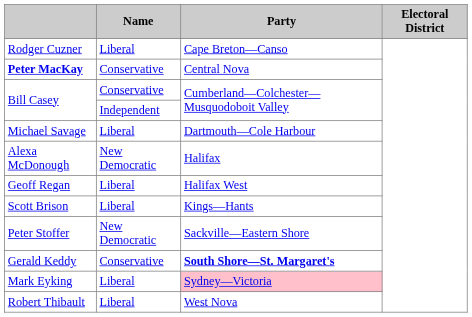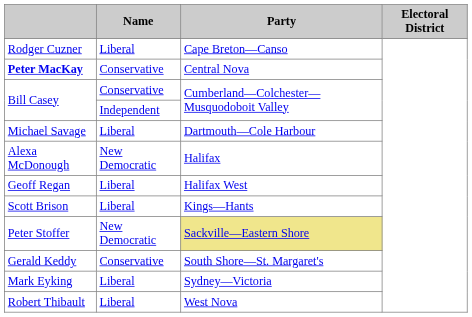(247, 233) no background -> (247, 233) khaki background
(259, 260) bold -> (254, 260) normal
(228, 281) pink background -> (228, 281) no background
